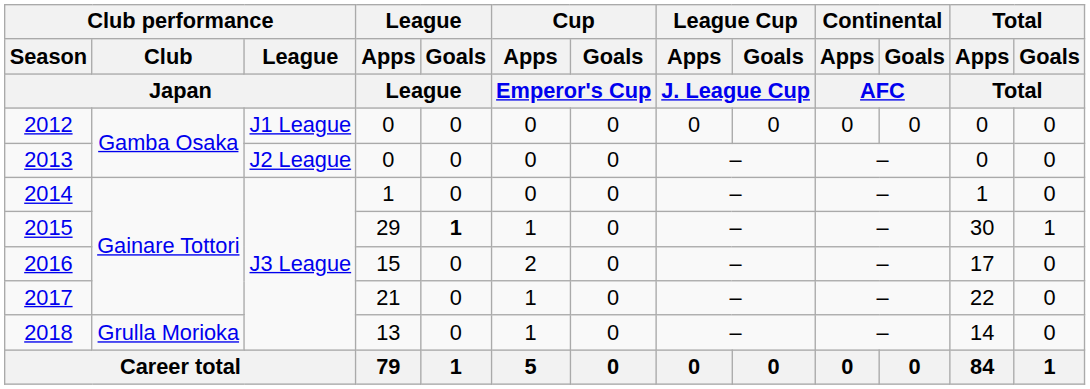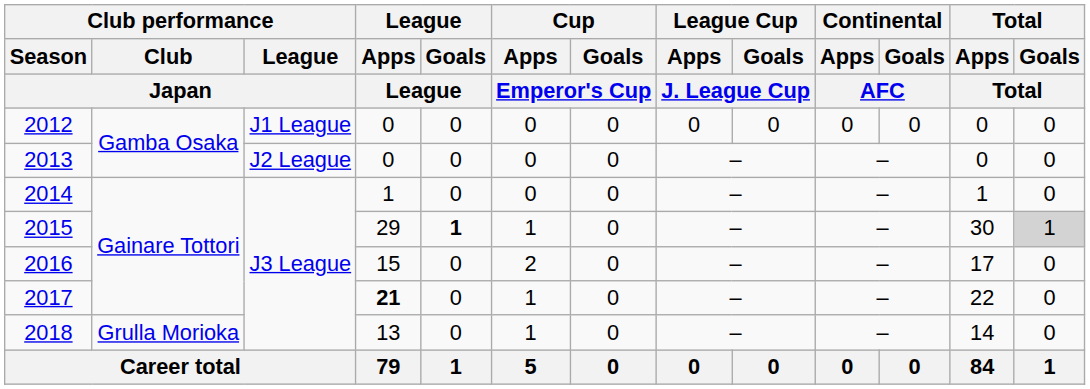(1050, 228) no background -> (1050, 228) lightgrey background
(388, 297) normal -> (388, 297) bold
